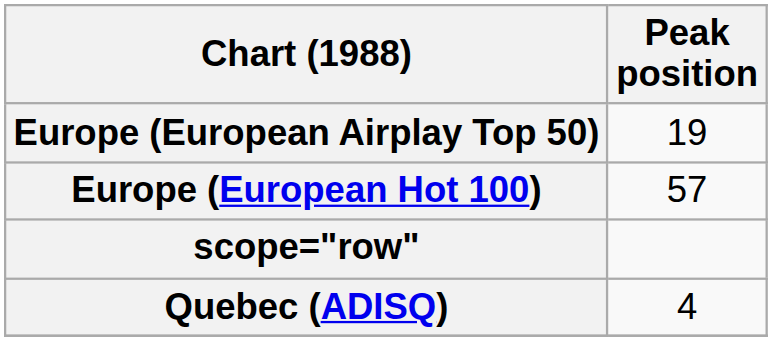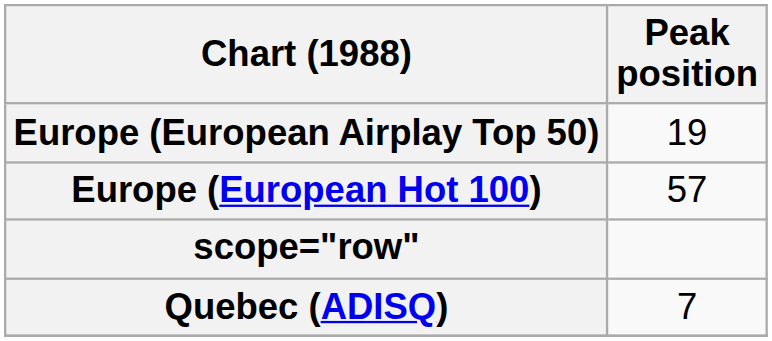(687, 305) 4 -> (687, 305) 7
